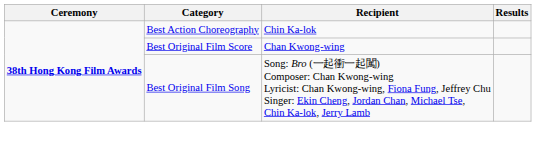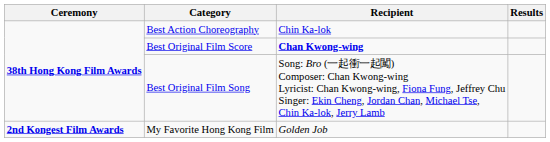(304, 46) normal -> (321, 46) bold
+ row: (210, 129)
